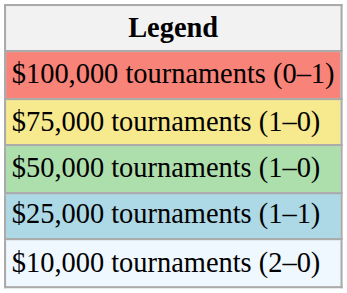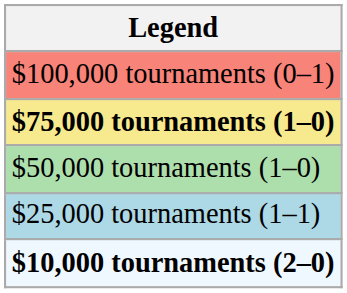(166, 121) normal -> (173, 121) bold
(166, 262) normal -> (173, 262) bold
